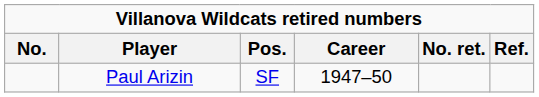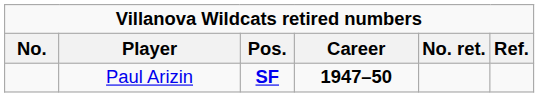(267, 77) normal -> (267, 77) bold
(356, 77) normal -> (356, 77) bold
